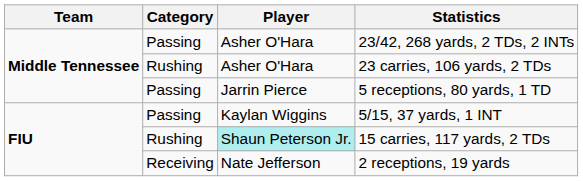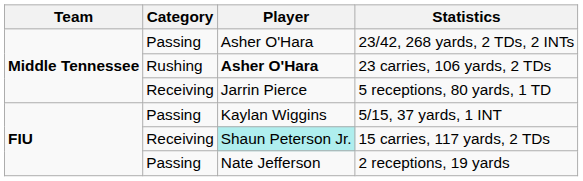(267, 65) normal -> (270, 65) bold
(174, 90) Passing -> (180, 90) Receiving
(174, 138) Rushing -> (180, 138) Receiving
(180, 163) Receiving -> (174, 163) Passing
